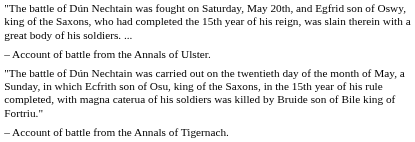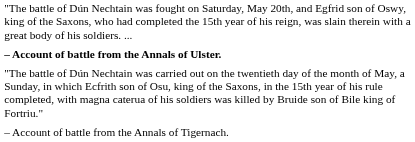(108, 54) normal -> (113, 54) bold
